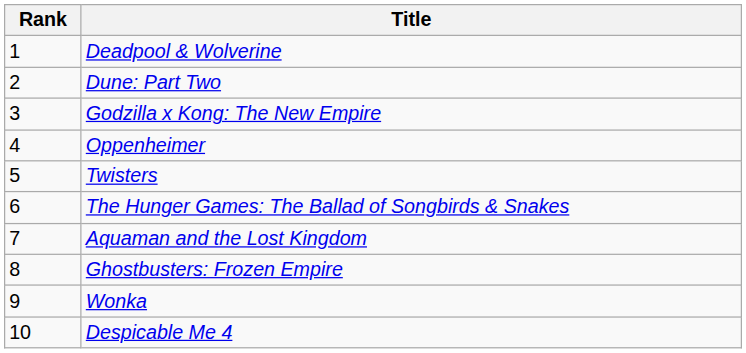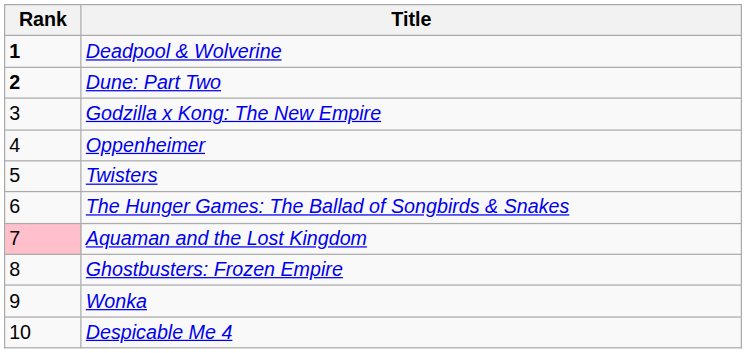(15, 51) normal -> (15, 51) bold
(15, 82) normal -> (15, 82) bold
(15, 238) no background -> (15, 238) pink background
